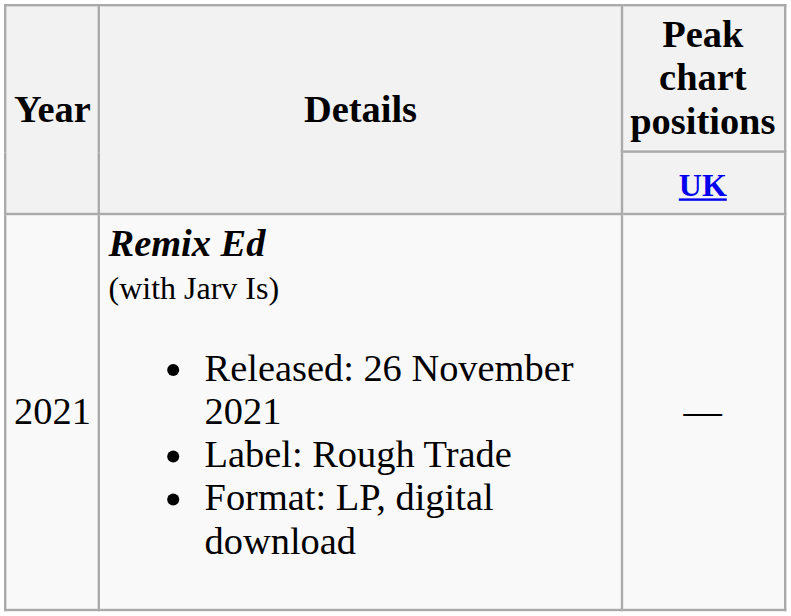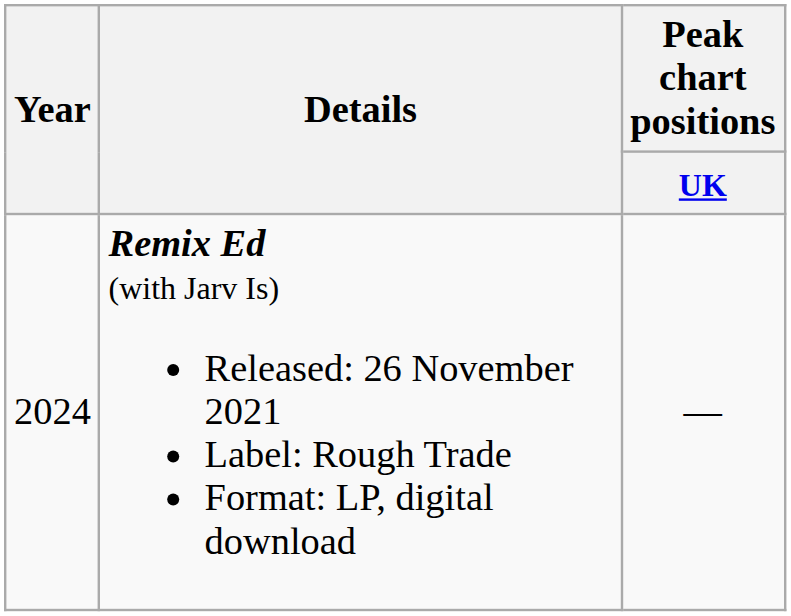(52, 411) 2021 -> (52, 411) 2024
